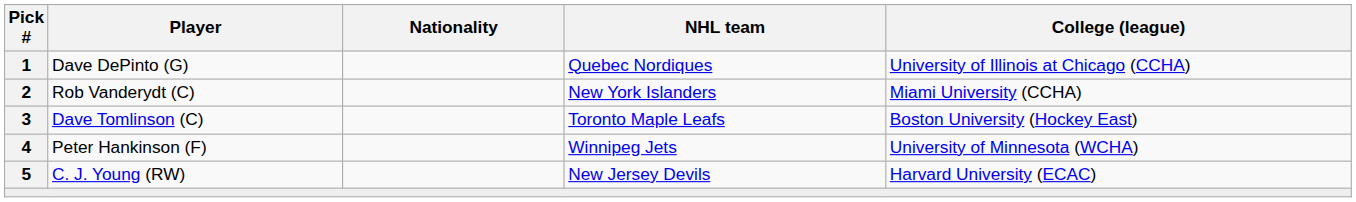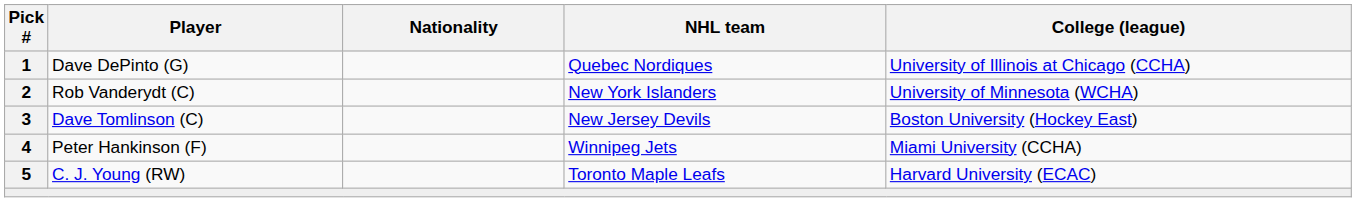(986, 92) Miami University (CCHA) -> (1014, 92) University of Minnesota (WCHA)
(647, 119) Toronto Maple Leafs -> (639, 119) New Jersey Devils
(1014, 147) University of Minnesota (WCHA) -> (986, 147) Miami University (CCHA)
(639, 174) New Jersey Devils -> (647, 174) Toronto Maple Leafs
